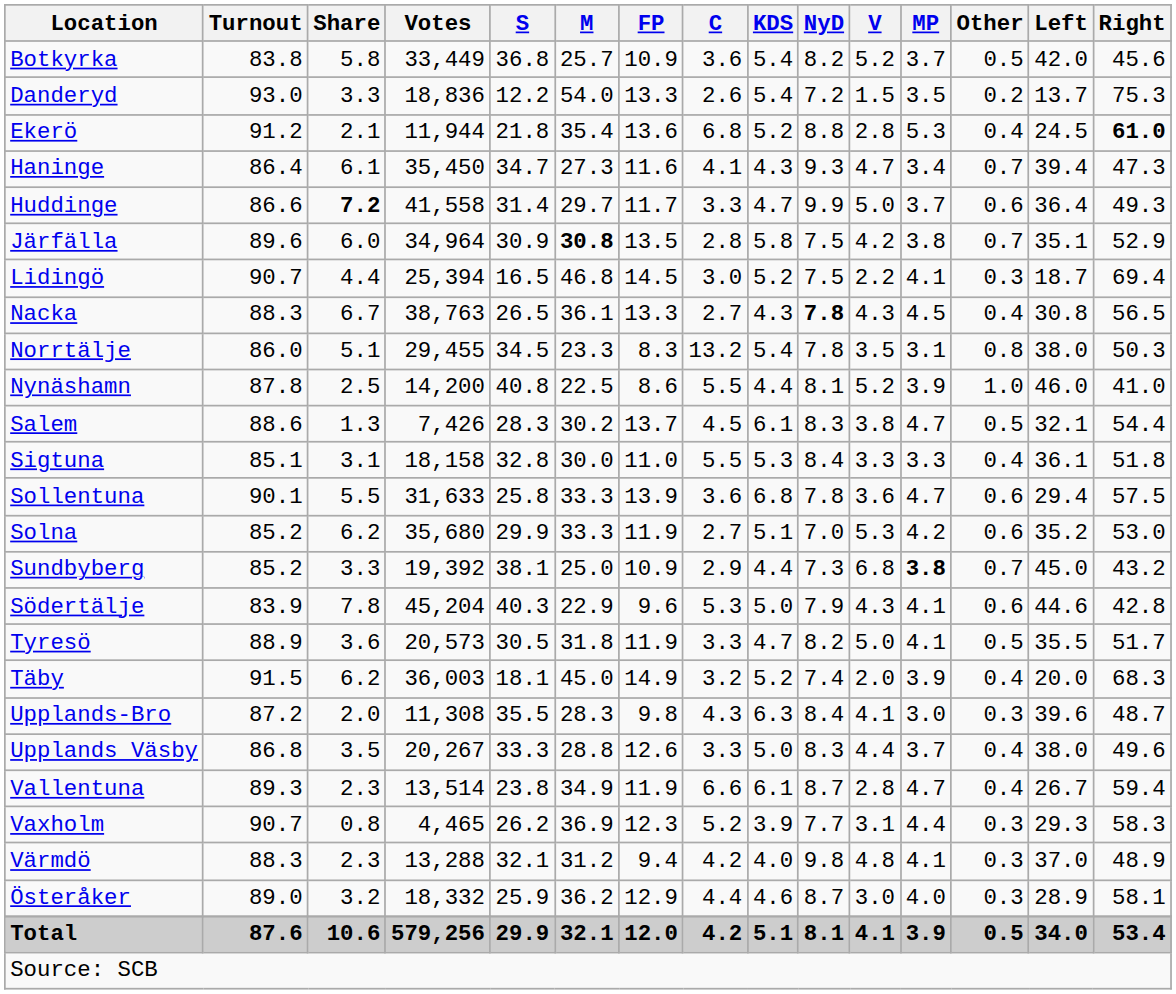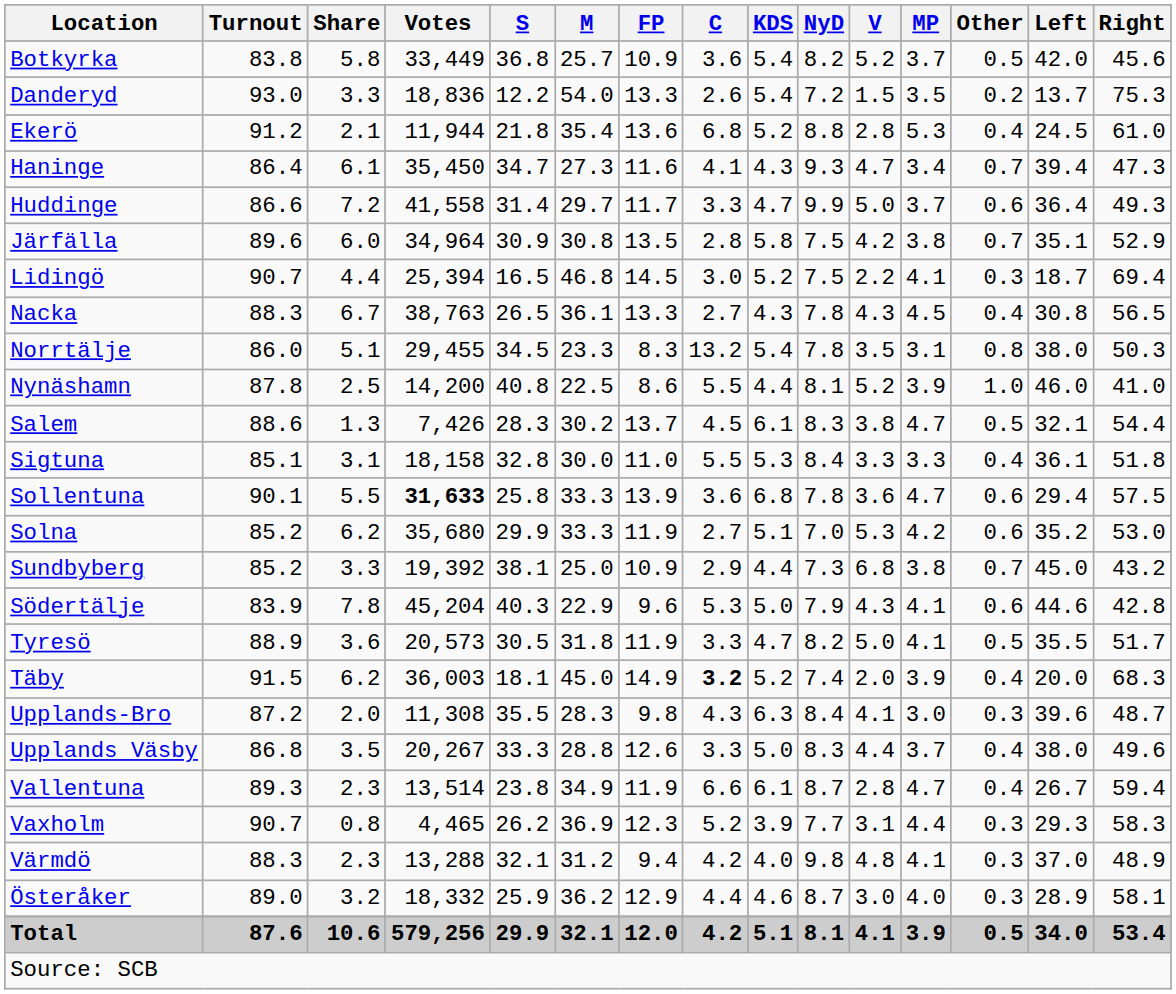(1139, 132) bold -> (1139, 132) normal
(360, 205) bold -> (360, 205) normal
(587, 242) bold -> (587, 242) normal
(824, 315) bold -> (824, 315) normal
(445, 497) normal -> (445, 497) bold
(926, 570) bold -> (926, 570) normal
(722, 679) normal -> (722, 679) bold
